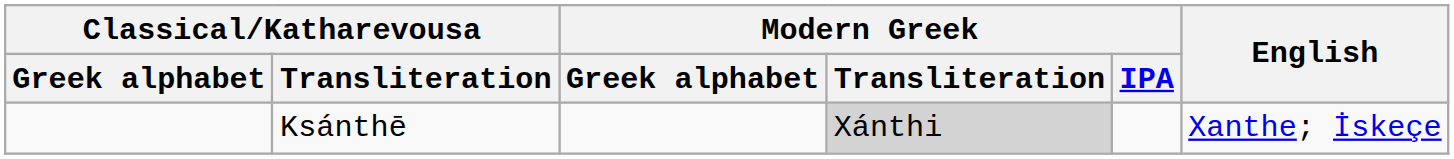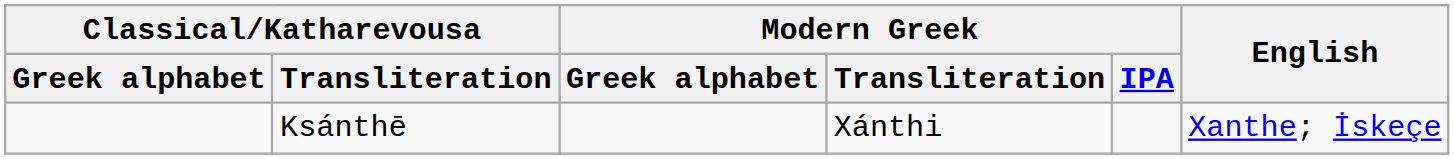(888, 128) lightgrey background -> (888, 128) no background
